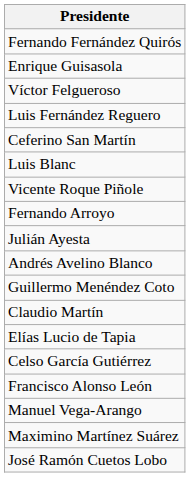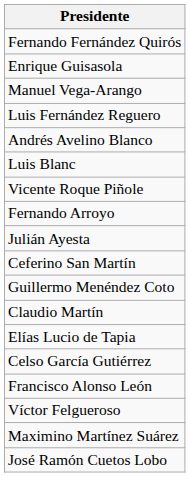(64, 90) Víctor Felgueroso -> (75, 90) Manuel Vega-Arango
(72, 139) Ceferino San Martín -> (80, 139) Andrés Avelino Blanco
(80, 262) Andrés Avelino Blanco -> (72, 262) Ceferino San Martín
(75, 410) Manuel Vega-Arango -> (64, 410) Víctor Felgueroso
